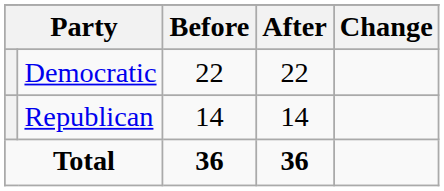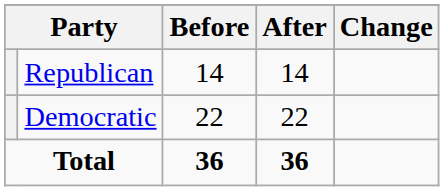rows swapped: (91, 71) <-> (89, 116)
